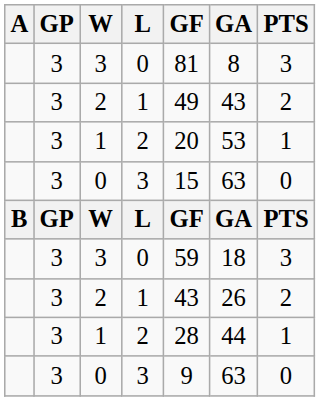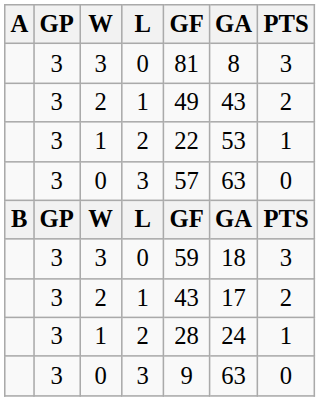(187, 141) 20 -> (187, 141) 22
(187, 180) 15 -> (187, 180) 57
(234, 297) 26 -> (234, 297) 17
(234, 336) 44 -> (234, 336) 24
